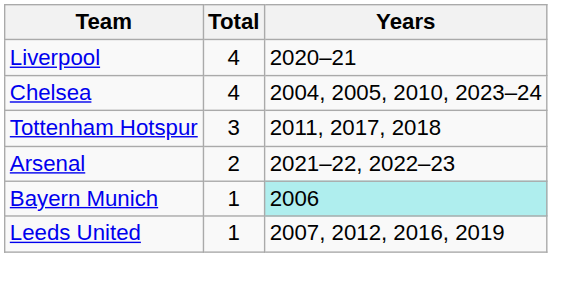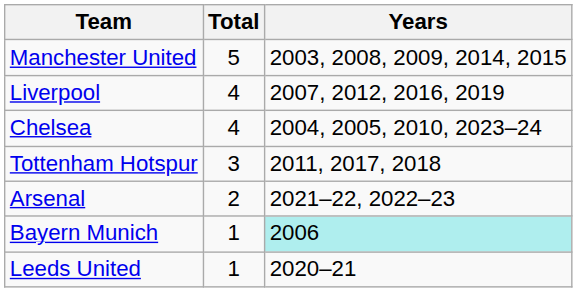+ row: (103, 57)
(313, 57) 2020–21 -> (387, 92) 2007, 2012, 2016, 2019
(387, 233) 2007, 2012, 2016, 2019 -> (313, 269) 2020–21
